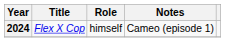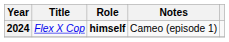(106, 28) normal -> (107, 28) bold
